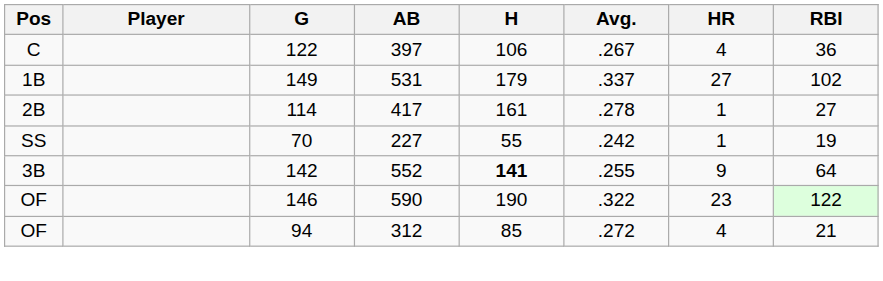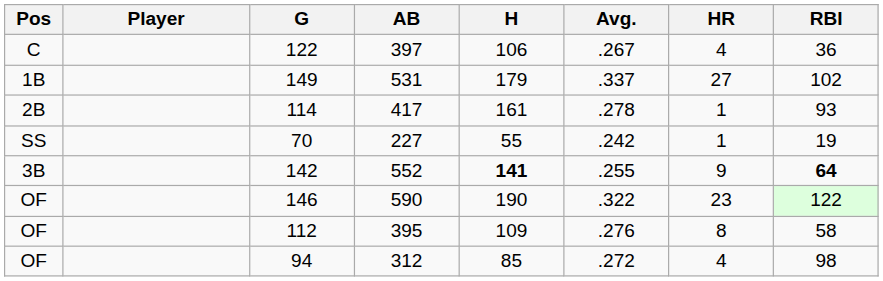(826, 110) 27 -> (826, 110) 93
(826, 170) normal -> (826, 170) bold
+ row: (302, 230)
(826, 230) 21 -> (826, 261) 98
